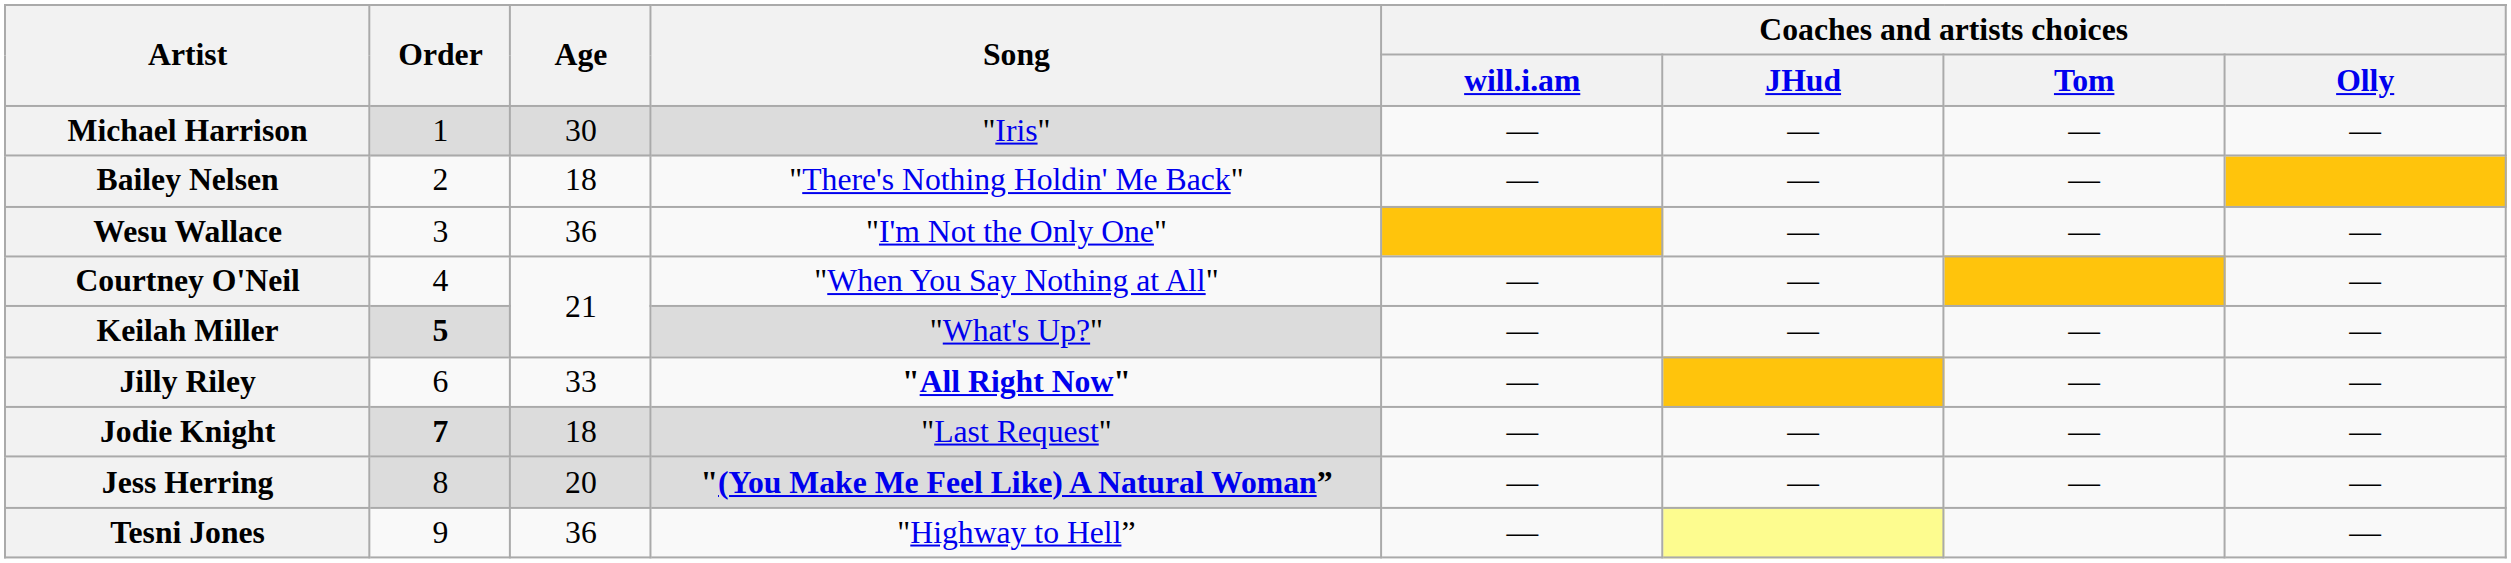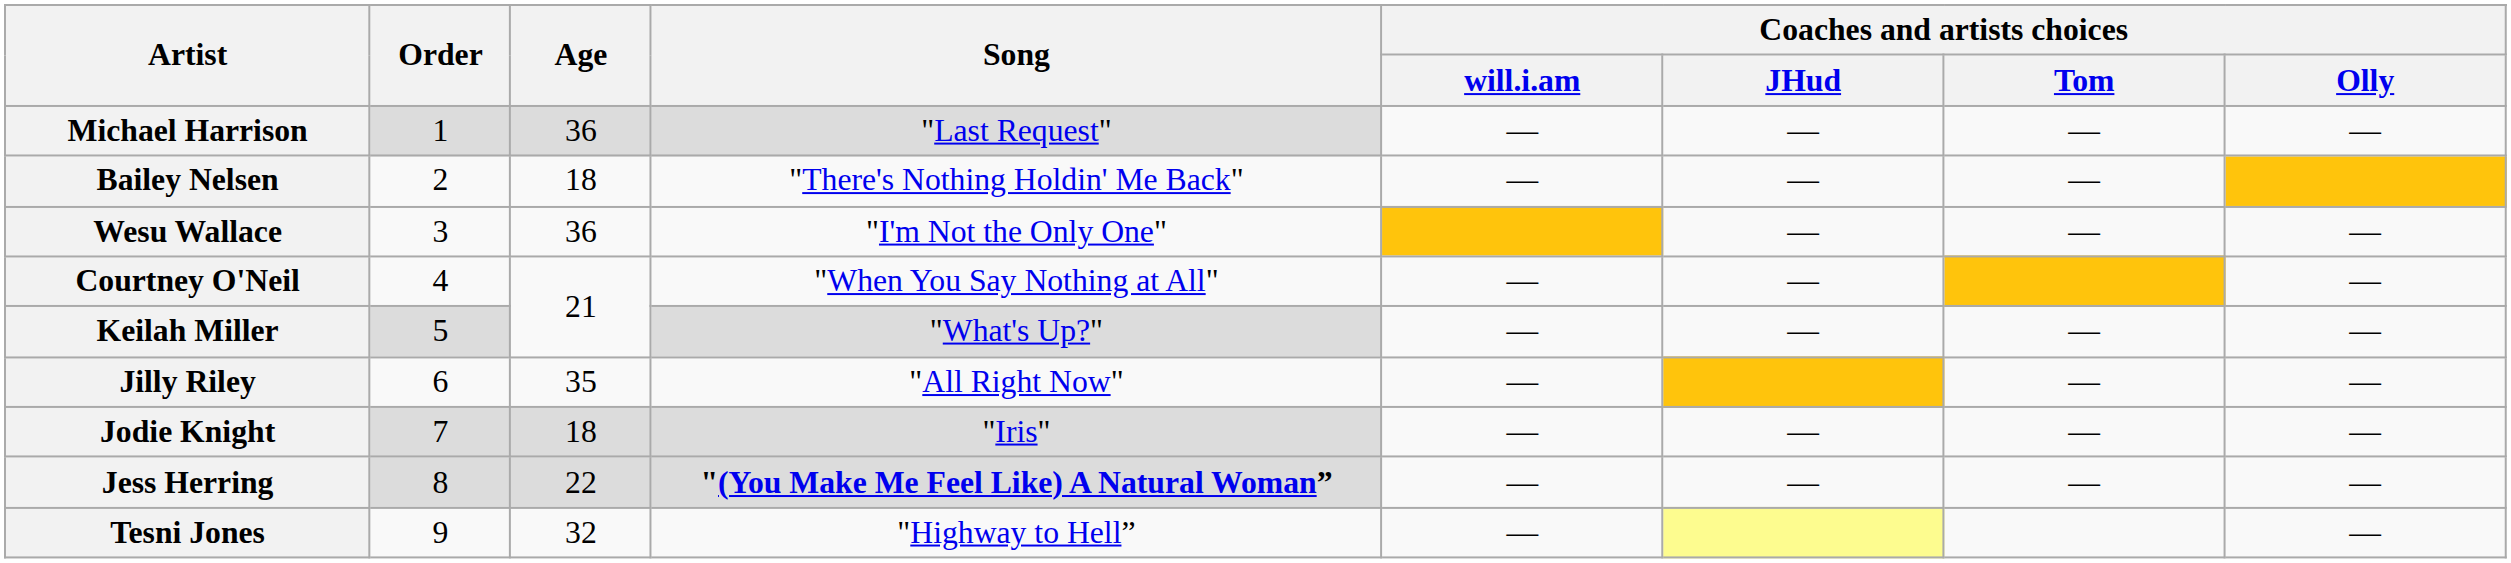(581, 130) 30 -> (581, 130) 36
(1016, 130) "Iris" -> (1016, 130) "Last Request"
(440, 331) bold -> (440, 331) normal
(581, 381) 33 -> (581, 381) 35
(1016, 381) bold -> (1016, 381) normal
(440, 431) bold -> (440, 431) normal
(1016, 431) "Last Request" -> (1016, 431) "Iris"
(581, 481) 20 -> (581, 481) 22
(581, 532) 36 -> (581, 532) 32
